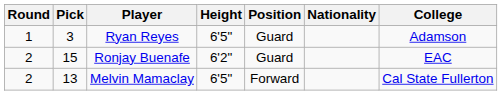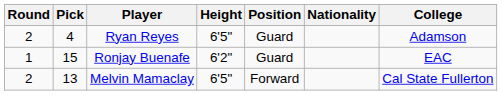(29, 36) 1 -> (29, 36) 2
(70, 36) 3 -> (70, 36) 4
(29, 57) 2 -> (29, 57) 1
